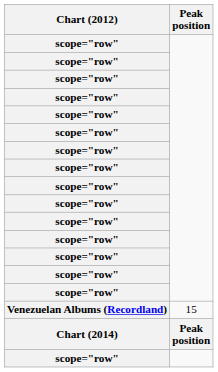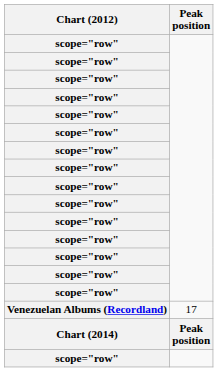(191, 310) 15 -> (191, 310) 17
